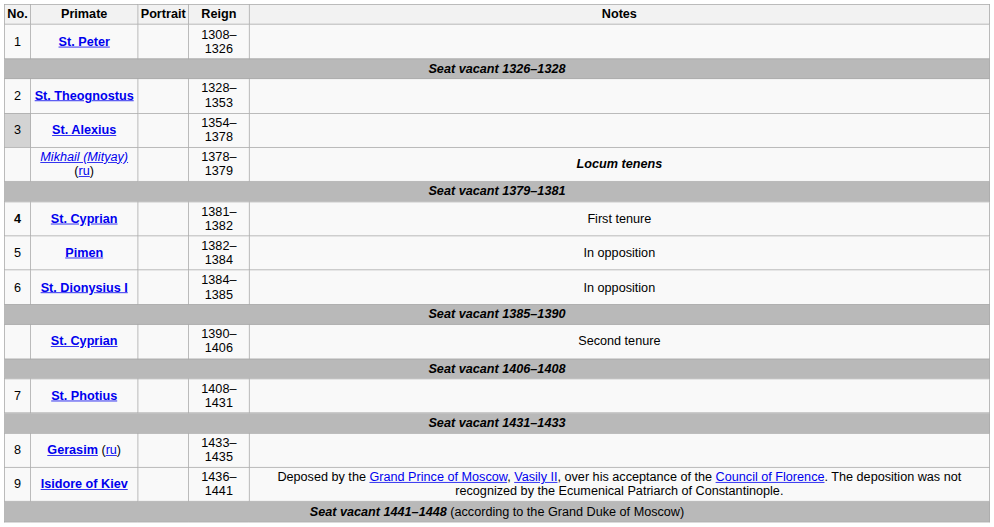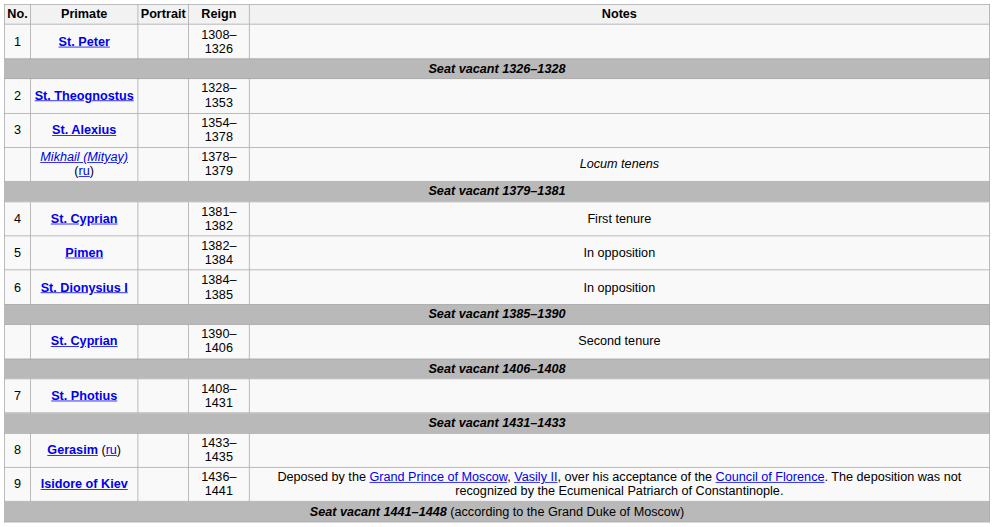(17, 130) lightgrey background -> (17, 130) no background
(619, 164) bold -> (619, 164) normal
(17, 218) bold -> (17, 218) normal
